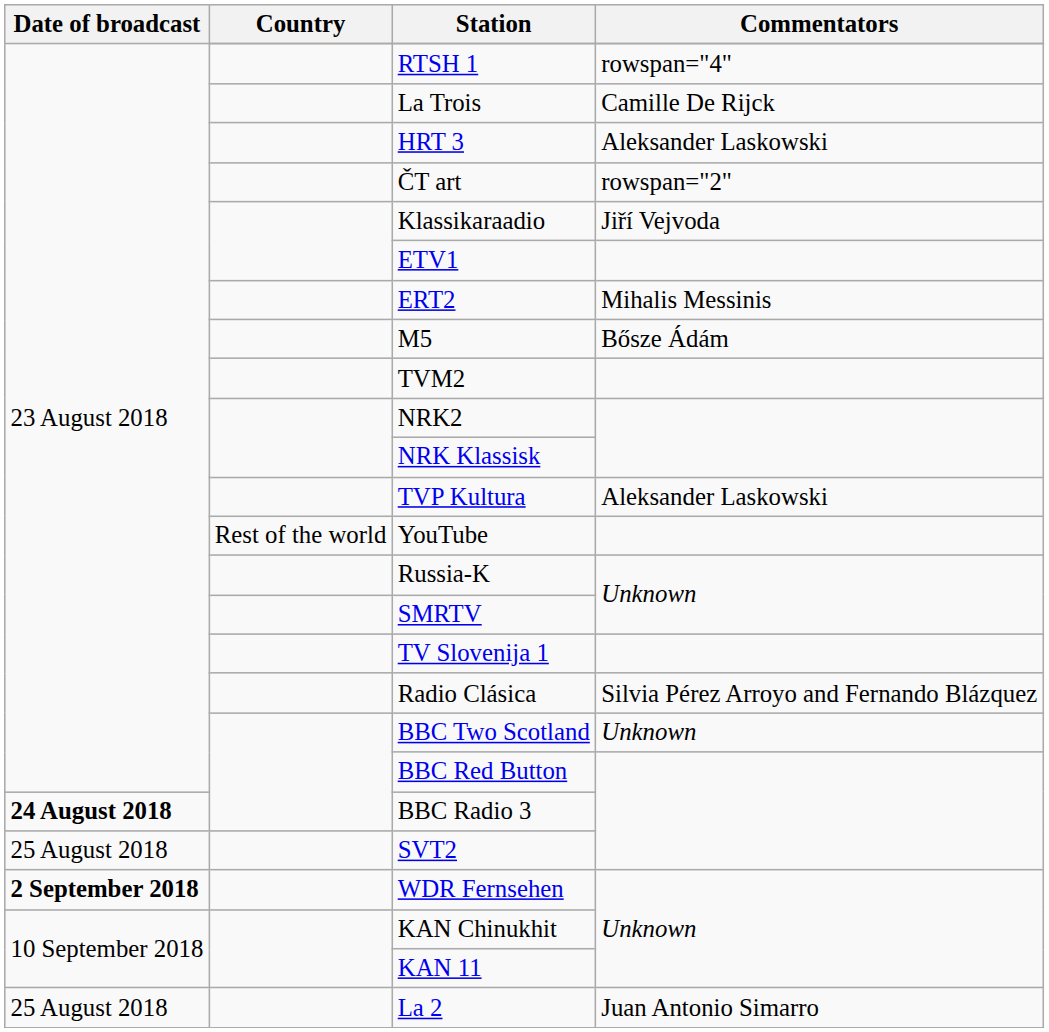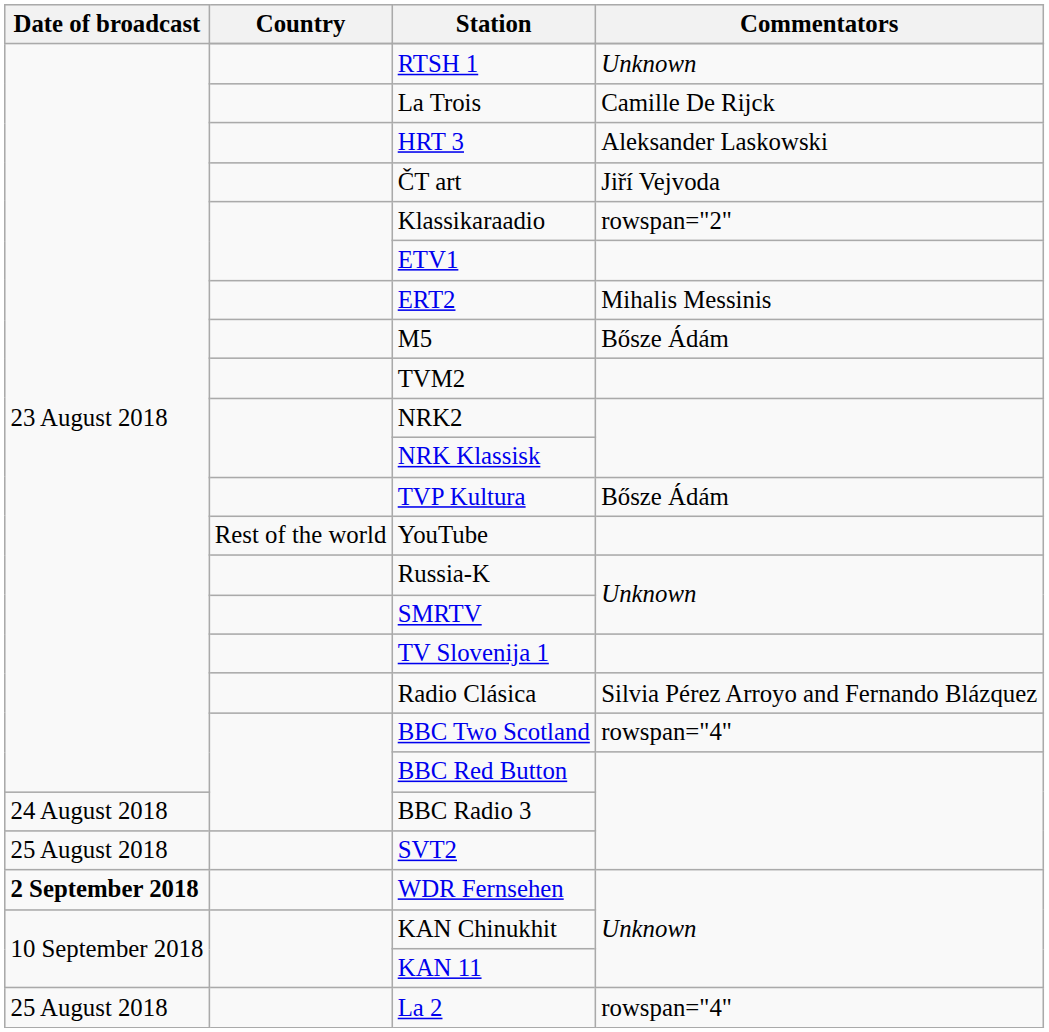(667, 63) rowspan="4" -> (649, 63) Unknown
(667, 181) rowspan="2" -> (661, 181) Jiří Vejvoda
(661, 220) Jiří Vejvoda -> (667, 220) rowspan="2"
(715, 496) Aleksander Laskowski -> (665, 496) Bősze Ádám
(649, 732) Unknown -> (667, 732) rowspan="4"
(91, 810) bold -> (89, 810) normal
(710, 1007) Juan Antonio Simarro -> (667, 1007) rowspan="4"
